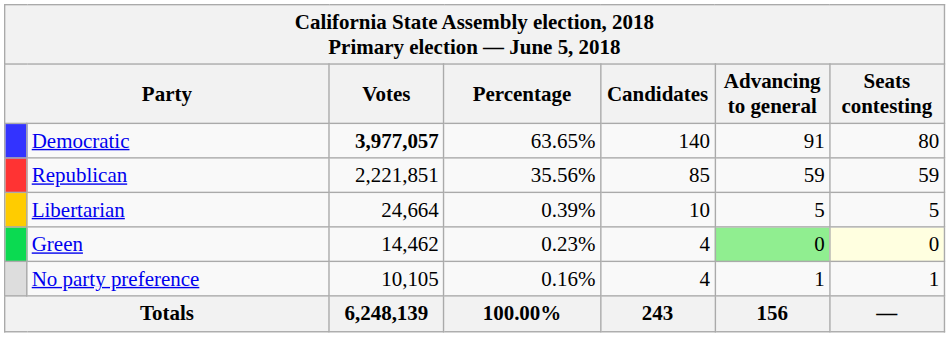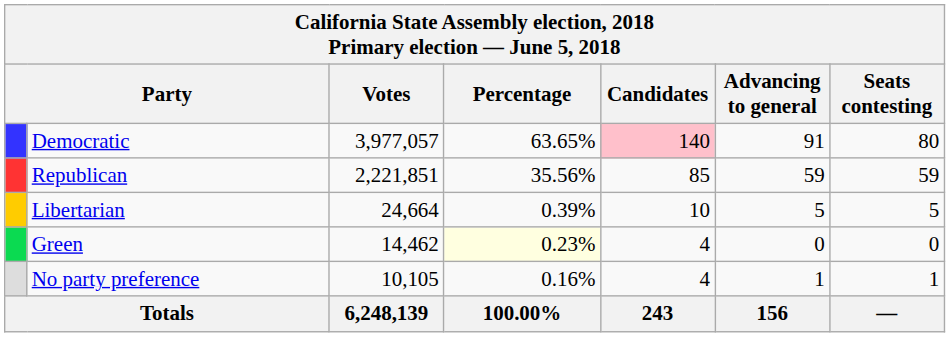(397, 140) bold -> (397, 140) normal
(694, 140) no background -> (694, 140) pink background
(568, 244) no background -> (568, 244) lightyellow background
(819, 244) lightgreen background -> (819, 244) no background
(934, 244) lightyellow background -> (934, 244) no background
